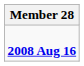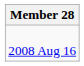(42, 50) bold -> (42, 50) normal
